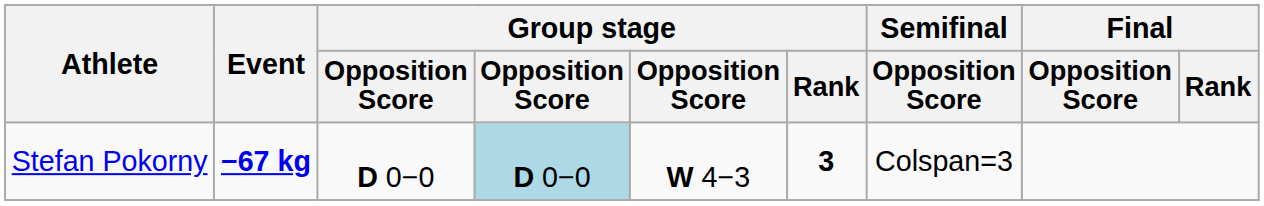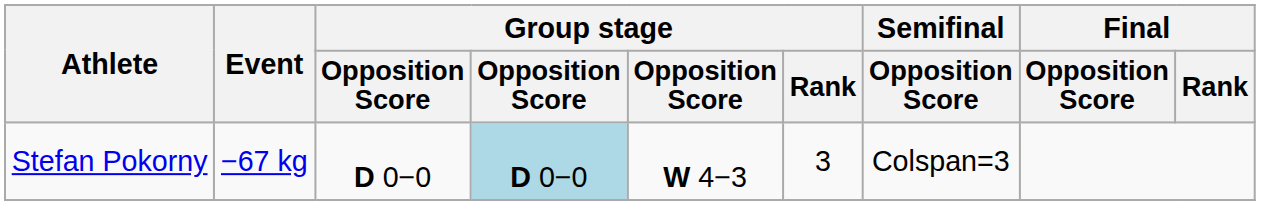(266, 162) bold -> (264, 162) normal
(826, 162) bold -> (823, 162) normal
